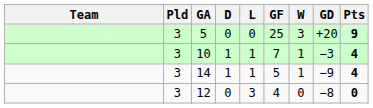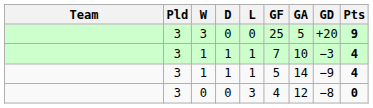columns swapped: (301, 14) <-> (203, 14)
